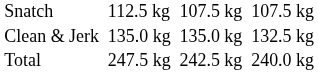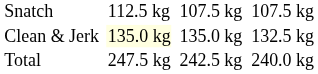(139, 36) no background -> (139, 36) lightyellow background
